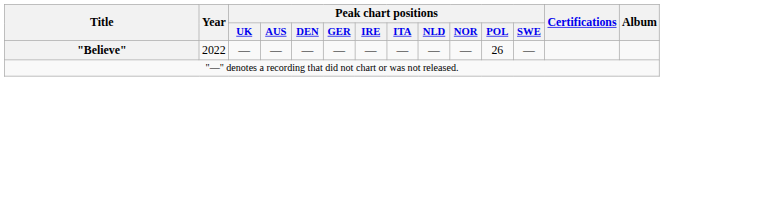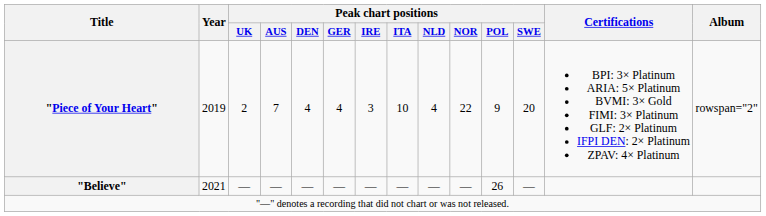+ row: (102, 108)
(214, 50) 2022 -> (214, 185) 2021
